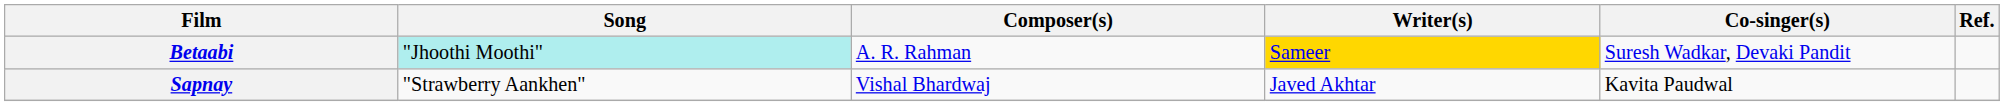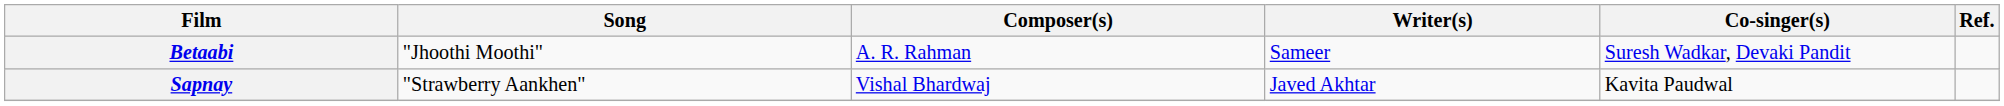(473, 52) paleturquoise background -> (473, 52) no background
(1300, 52) gold background -> (1300, 52) no background
